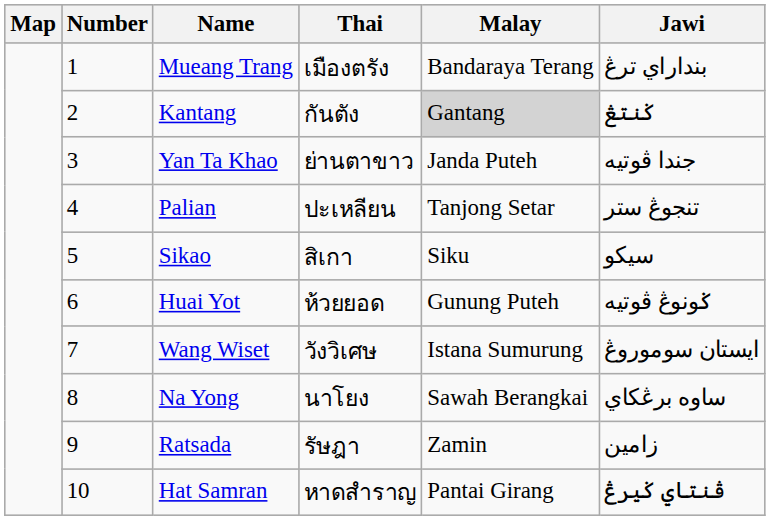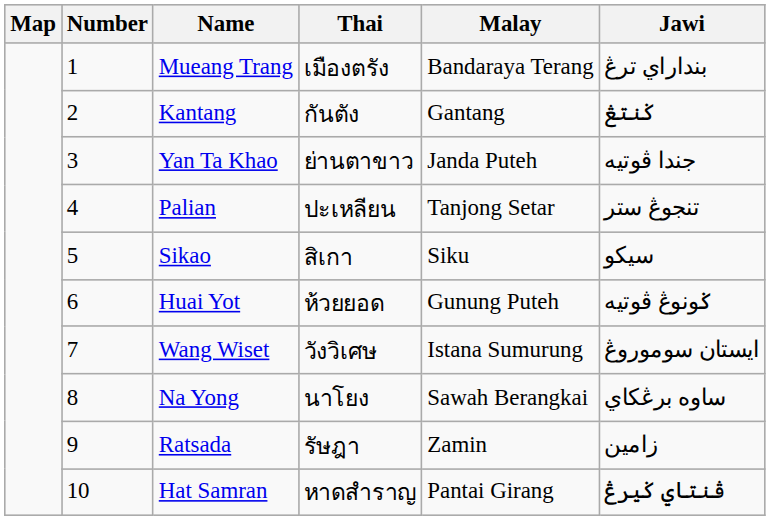(466, 113) lightgrey background -> (466, 113) no background
